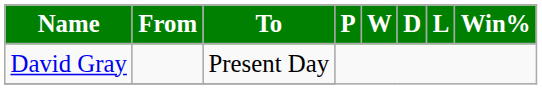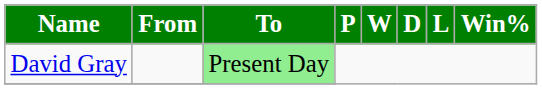(269, 63) no background -> (269, 63) lightgreen background
